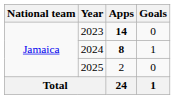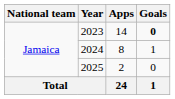(121, 31) bold -> (121, 31) normal
(153, 31) normal -> (153, 31) bold
(121, 49) bold -> (121, 49) normal
